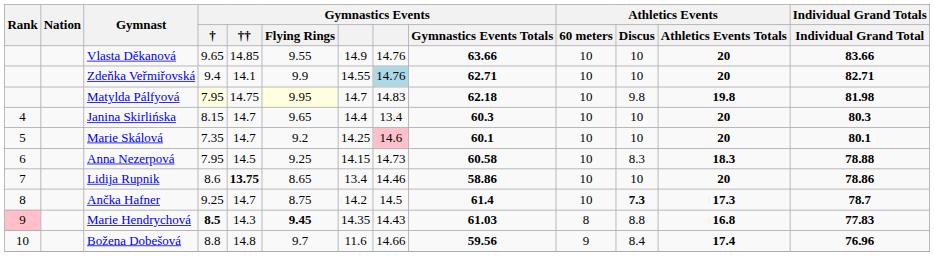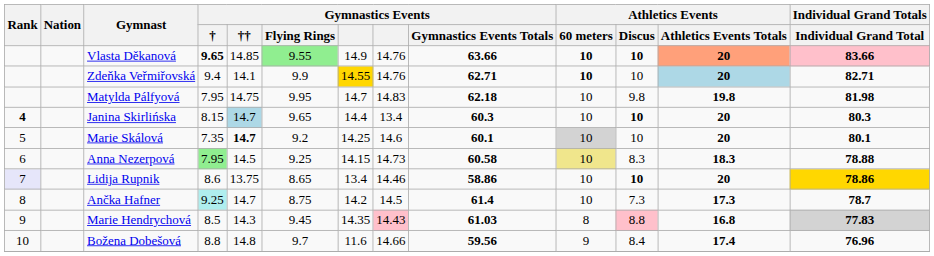(212, 55) normal -> (212, 55) bold
(300, 55) no background -> (300, 55) lightgreen background
(586, 55) normal -> (586, 55) bold
(637, 55) normal -> (637, 55) bold
(724, 55) no background -> (724, 55) lightsalmon background
(860, 55) no background -> (860, 55) pink background
(356, 76) no background -> (356, 76) gold background
(391, 76) lightblue background -> (391, 76) no background
(586, 76) normal -> (586, 76) bold
(724, 76) no background -> (724, 76) lightblue background
(212, 96) lightyellow background -> (212, 96) no background
(300, 96) lightyellow background -> (300, 96) no background
(23, 117) normal -> (23, 117) bold
(244, 117) no background -> (244, 117) lightblue background
(637, 117) normal -> (637, 117) bold
(244, 138) normal -> (244, 138) bold
(391, 138) pink background -> (391, 138) no background
(586, 138) no background -> (586, 138) lightgrey background
(212, 158) no background -> (212, 158) lightgreen background
(586, 158) no background -> (586, 158) khaki background
(23, 179) no background -> (23, 179) lavender background
(244, 179) bold -> (244, 179) normal
(637, 179) normal -> (637, 179) bold
(860, 179) no background -> (860, 179) gold background
(212, 199) no background -> (212, 199) paleturquoise background
(637, 199) bold -> (637, 199) normal
(23, 220) pink background -> (23, 220) no background
(212, 220) bold -> (212, 220) normal
(300, 220) bold -> (300, 220) normal
(391, 220) no background -> (391, 220) pink background
(637, 220) no background -> (637, 220) pink background
(860, 220) no background -> (860, 220) lightgrey background
